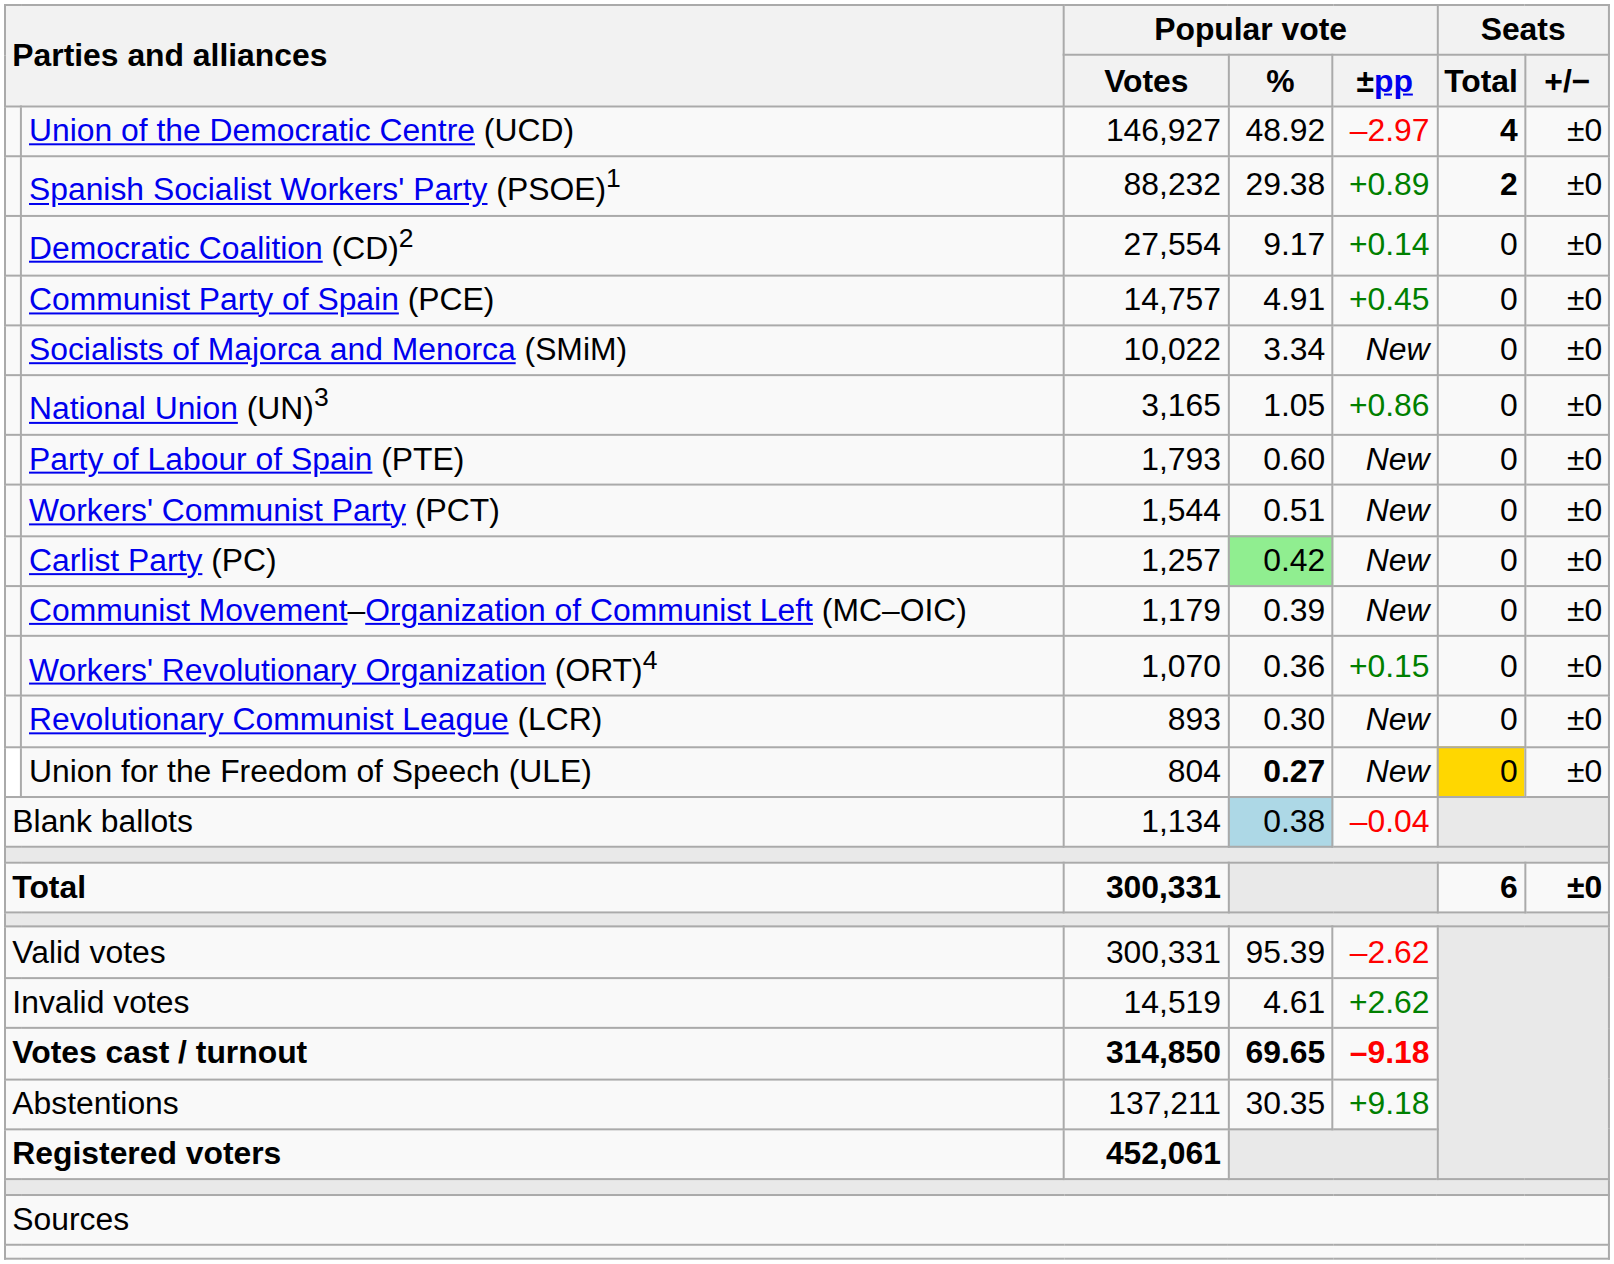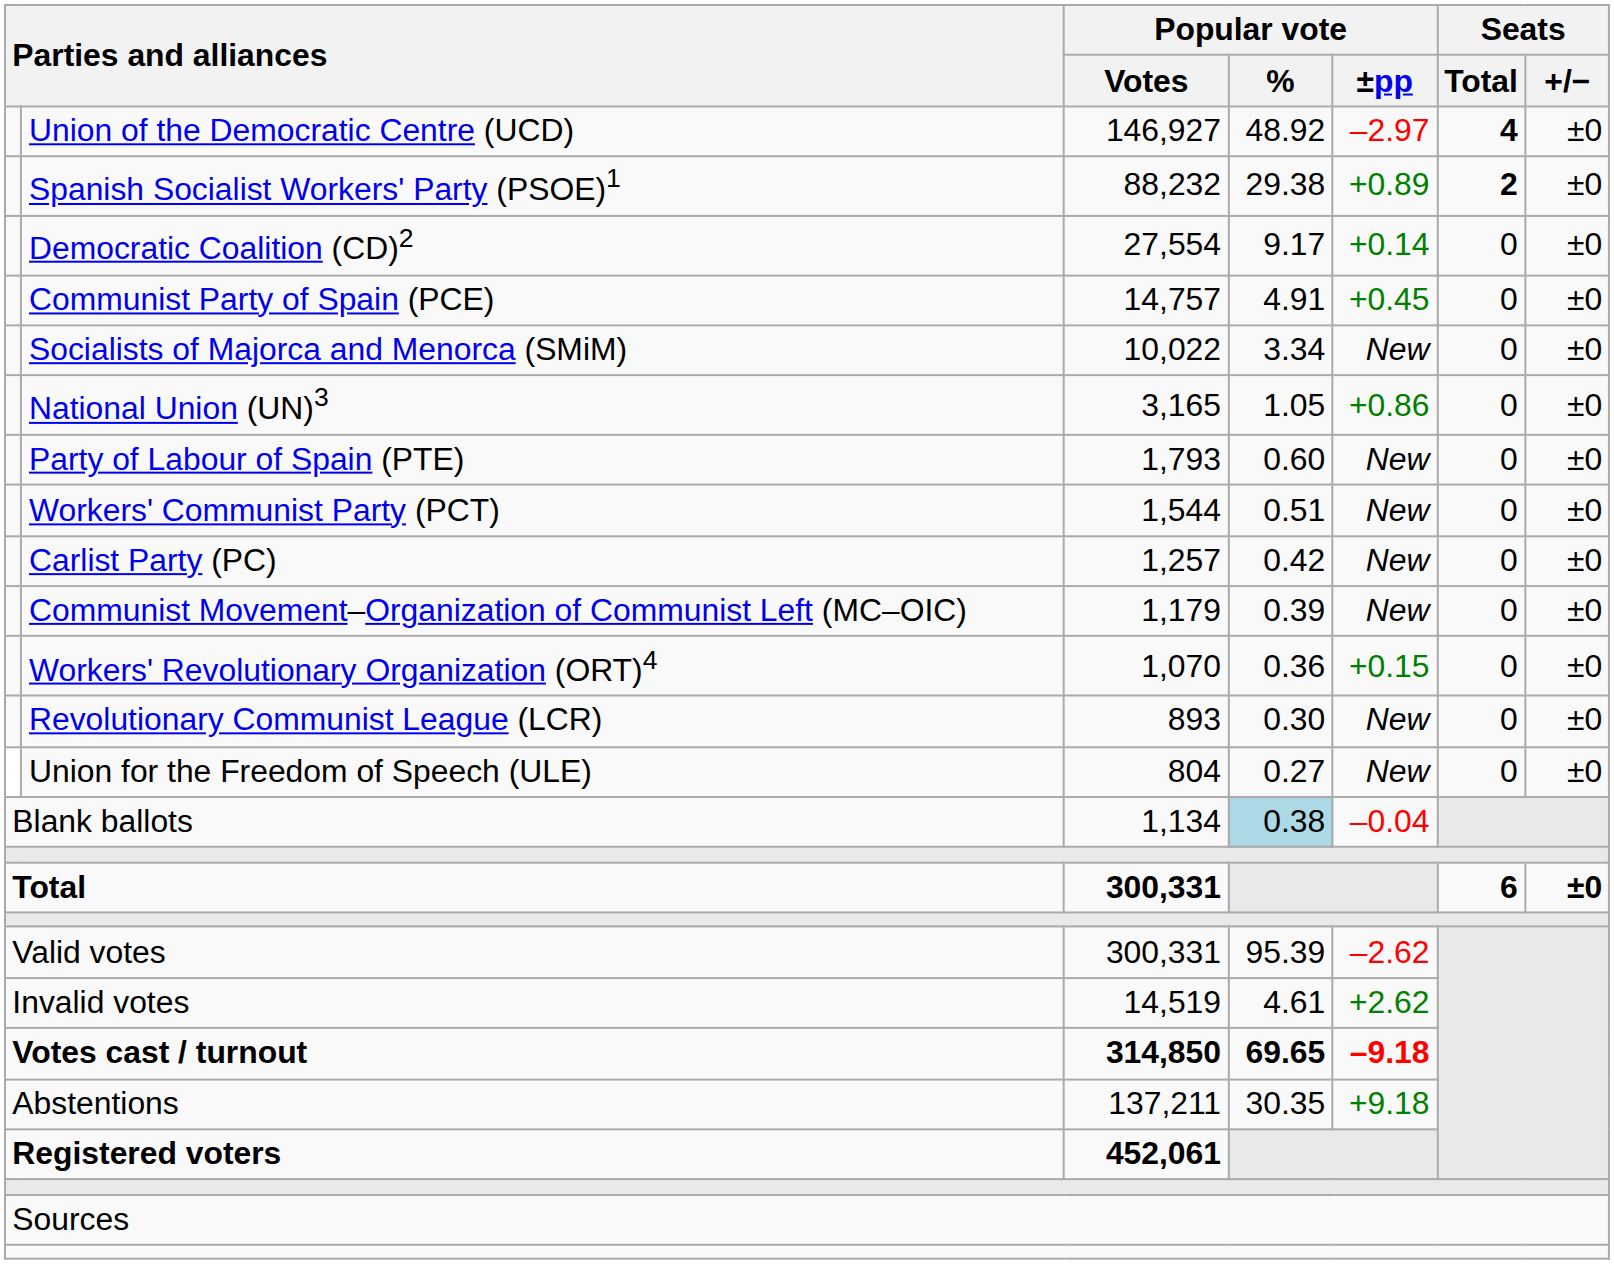(1294, 560) lightgreen background -> (1294, 560) no background
(1294, 771) bold -> (1294, 771) normal
(1509, 771) gold background -> (1509, 771) no background
